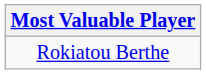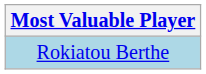(103, 52) no background -> (103, 52) lightblue background
